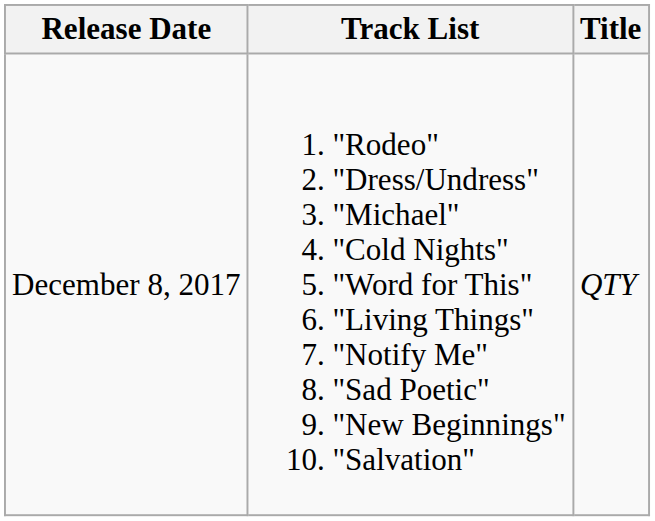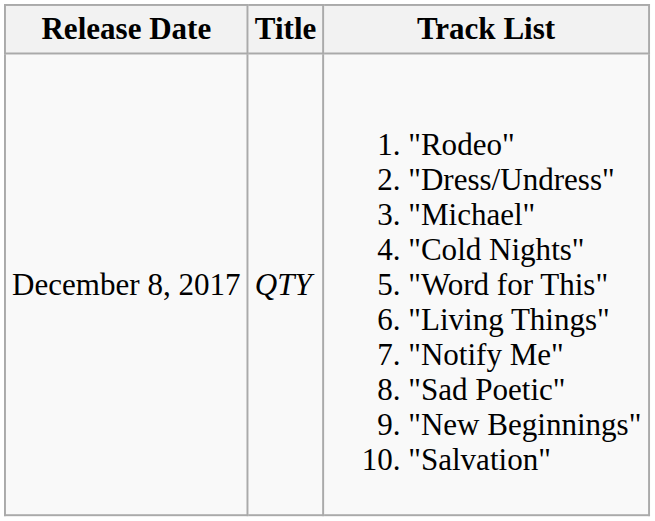columns swapped: (611, 29) <-> (410, 29)
